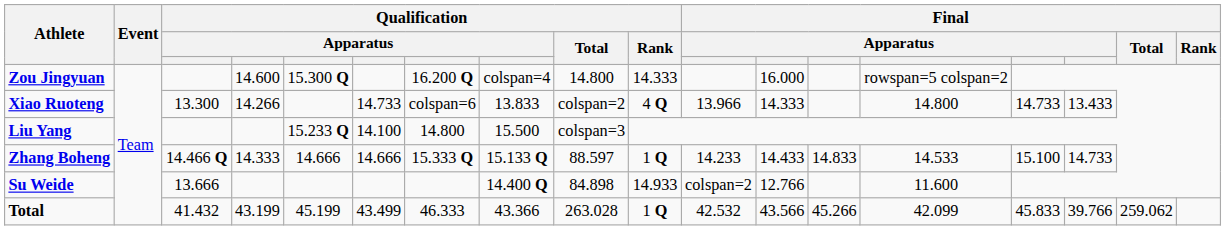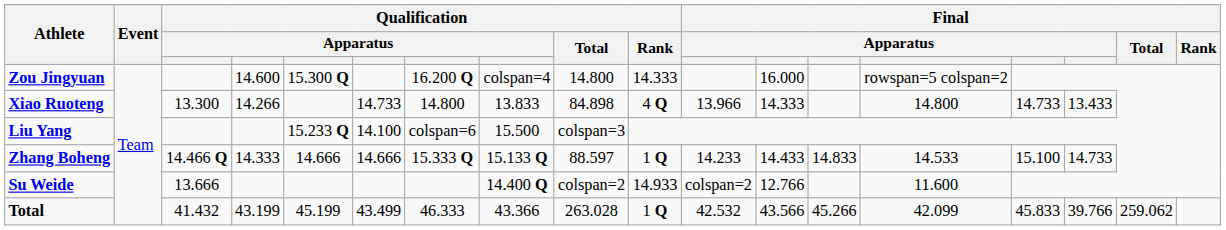(442, 104) colspan=6 -> (442, 104) 14.800
(592, 104) colspan=2 -> (592, 104) 84.898
(442, 131) 14.800 -> (442, 131) colspan=6
(592, 185) 84.898 -> (592, 185) colspan=2
